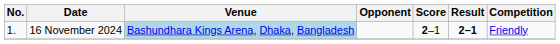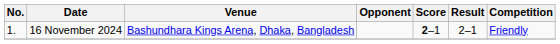(241, 30) lightblue background -> (241, 30) no background
(468, 30) bold -> (468, 30) normal
